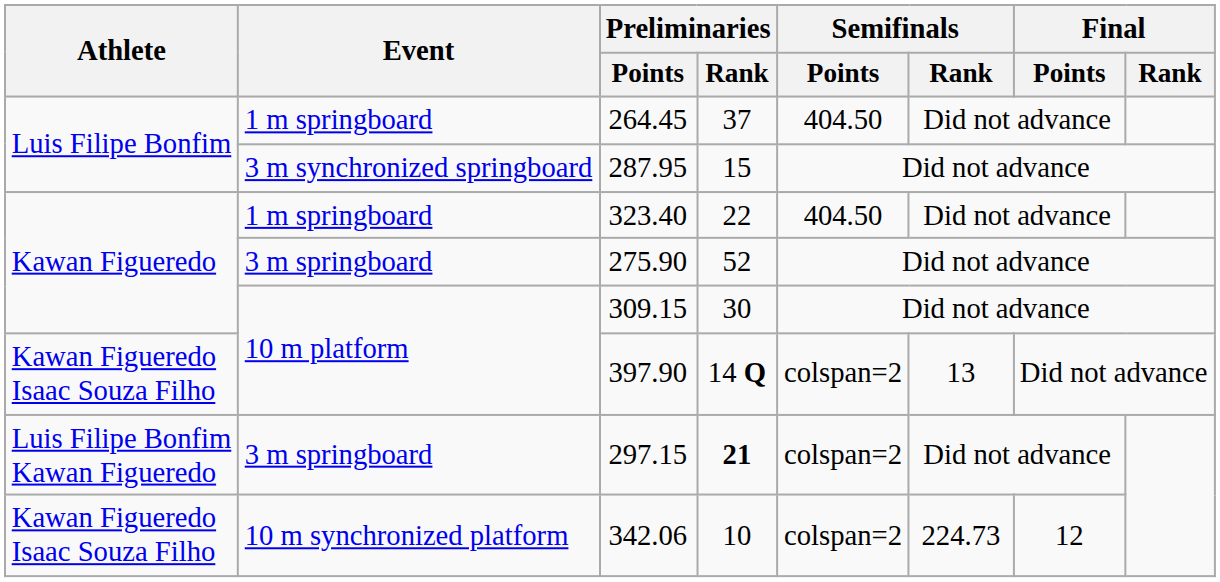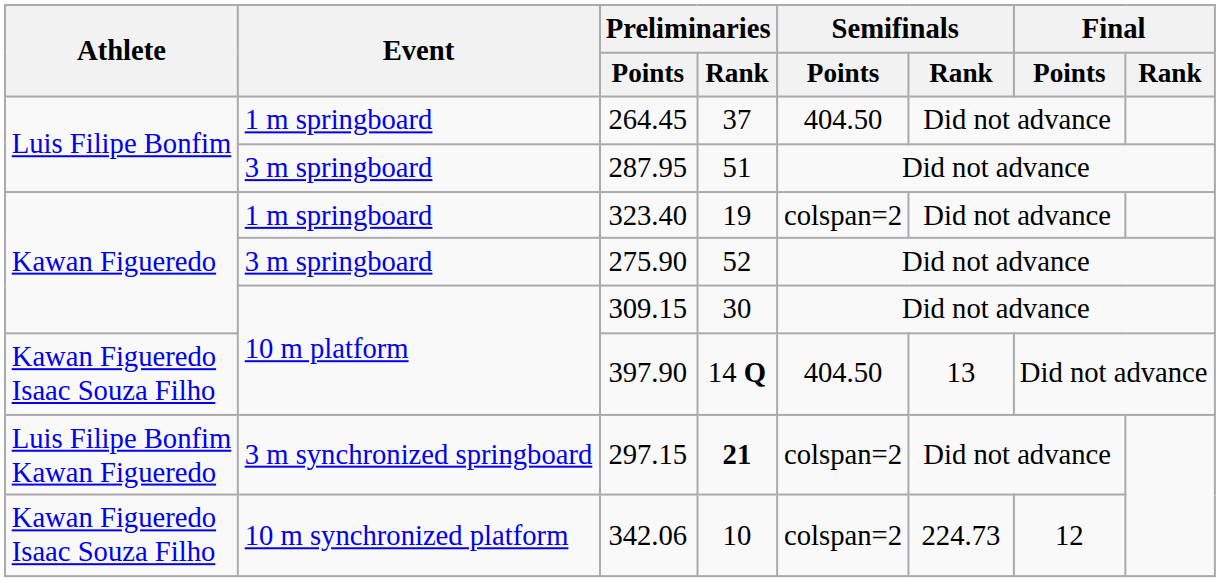(419, 167) 3 m synchronized springboard -> (339, 167) 3 m springboard
(737, 167) 15 -> (737, 167) 51
(737, 215) 22 -> (737, 215) 19
(843, 215) 404.50 -> (843, 215) colspan=2
(843, 373) colspan=2 -> (843, 373) 404.50
(339, 454) 3 m springboard -> (419, 454) 3 m synchronized springboard
